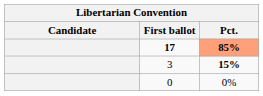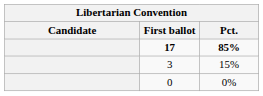(229, 47) lightsalmon background -> (229, 47) no background
(229, 64) bold -> (229, 64) normal
